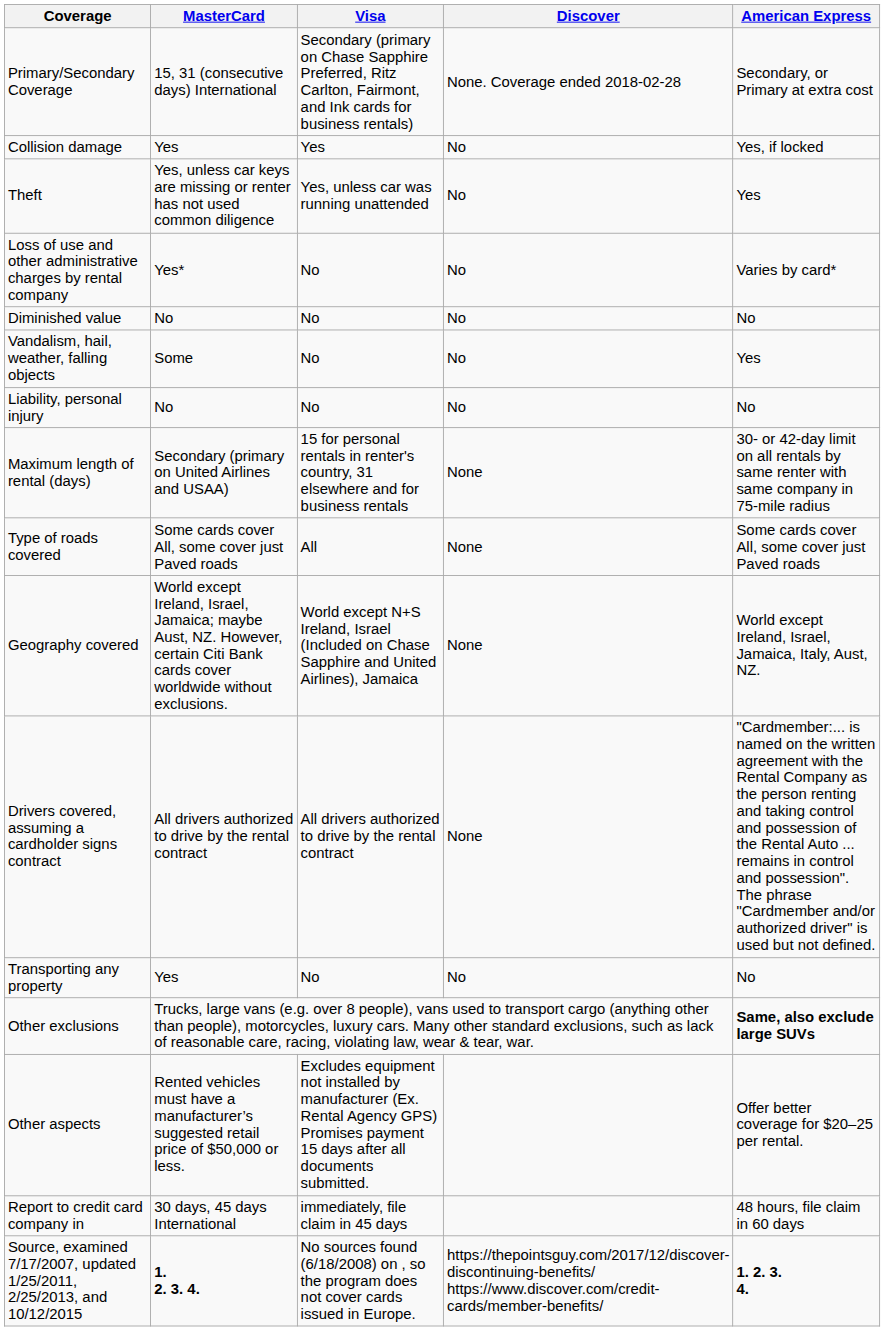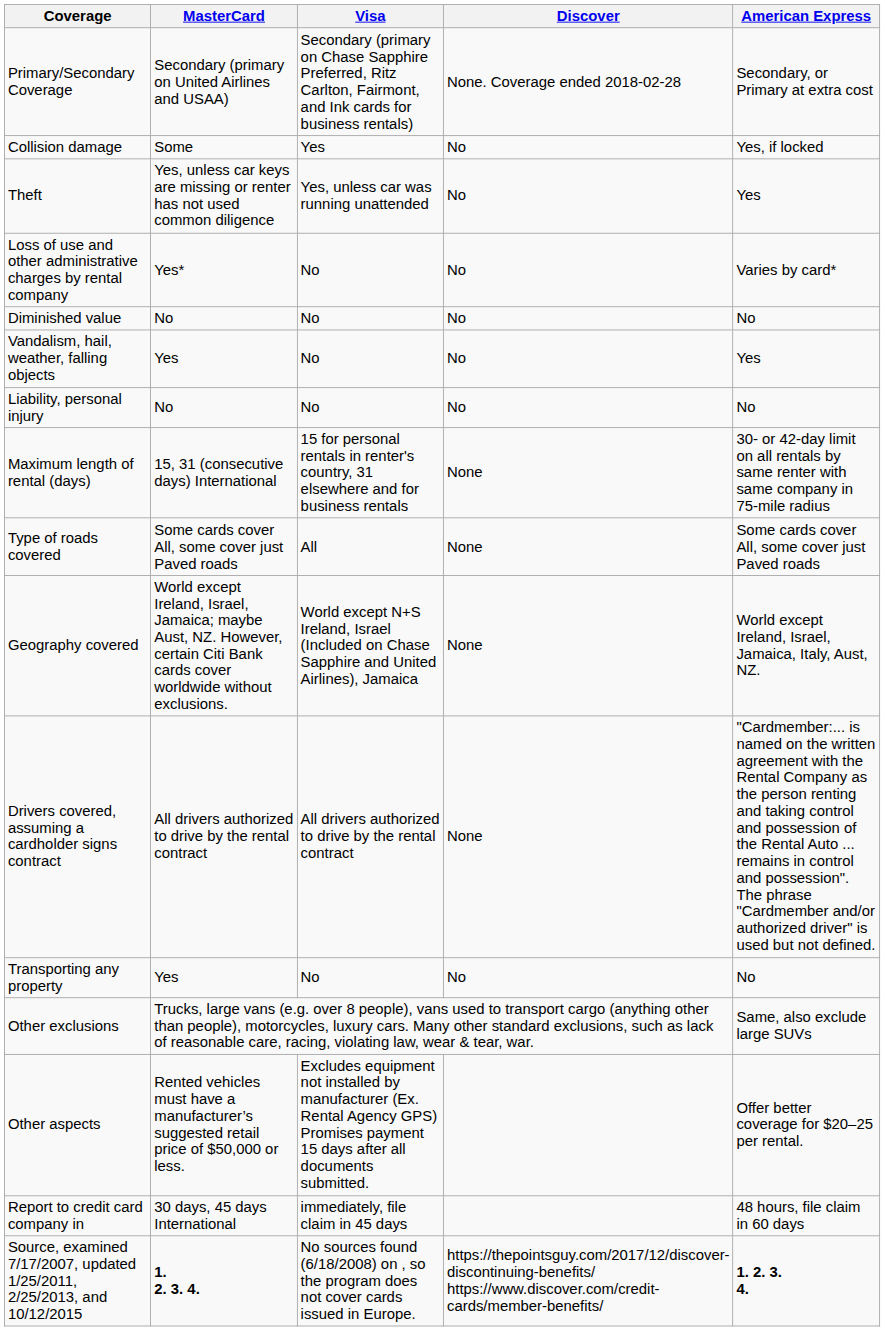(219, 81) 15, 31 (consecutive days) International -> (219, 81) Secondary (primary on United Airlines and USAA)
(166, 147) Yes -> (174, 147) Some
(174, 358) Some -> (166, 358) Yes
(219, 472) Secondary (primary on United Airlines and USAA) -> (219, 472) 15, 31 (consecutive days) International
(805, 1026) bold -> (801, 1026) normal
